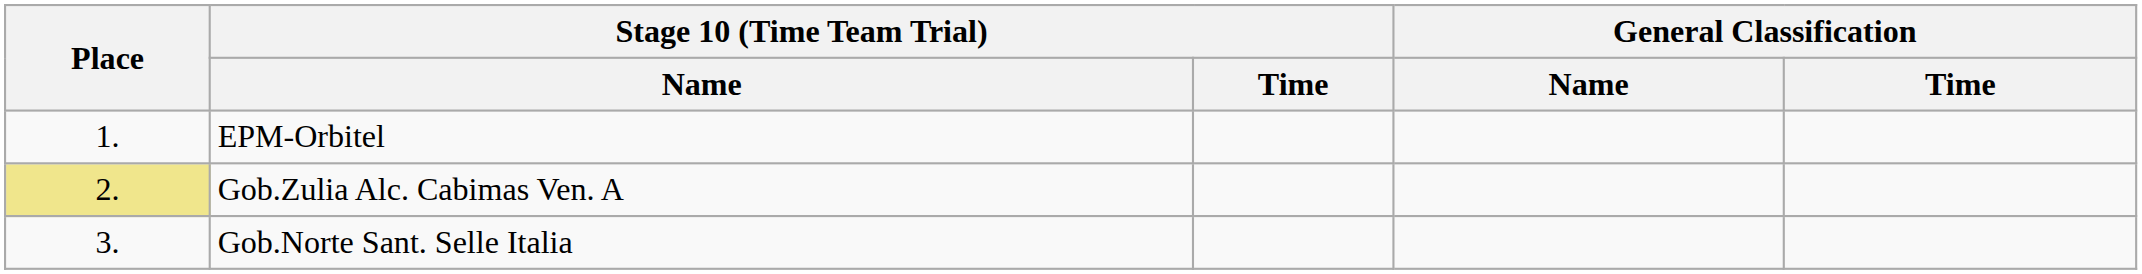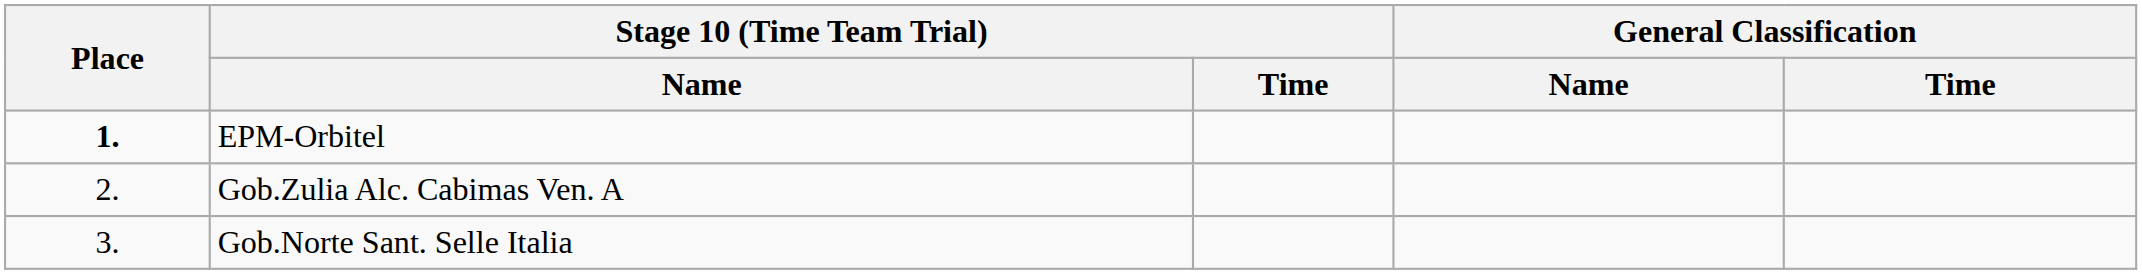(108, 136) normal -> (108, 136) bold
(108, 189) khaki background -> (108, 189) no background
